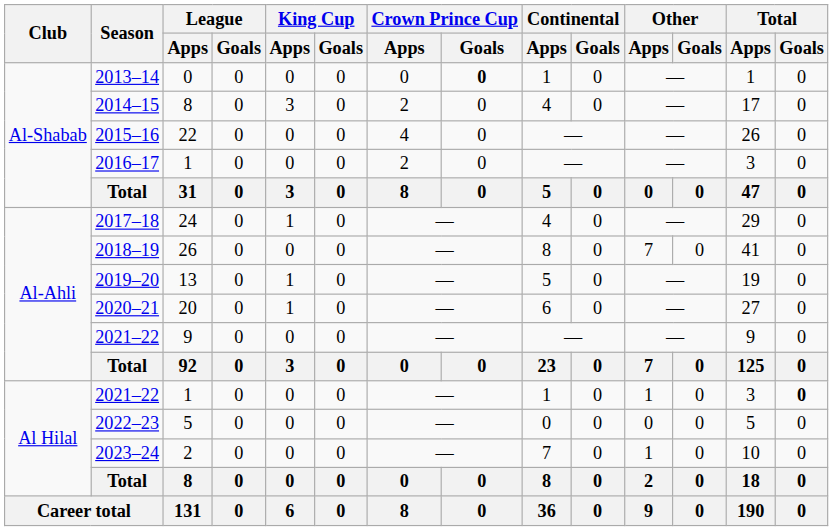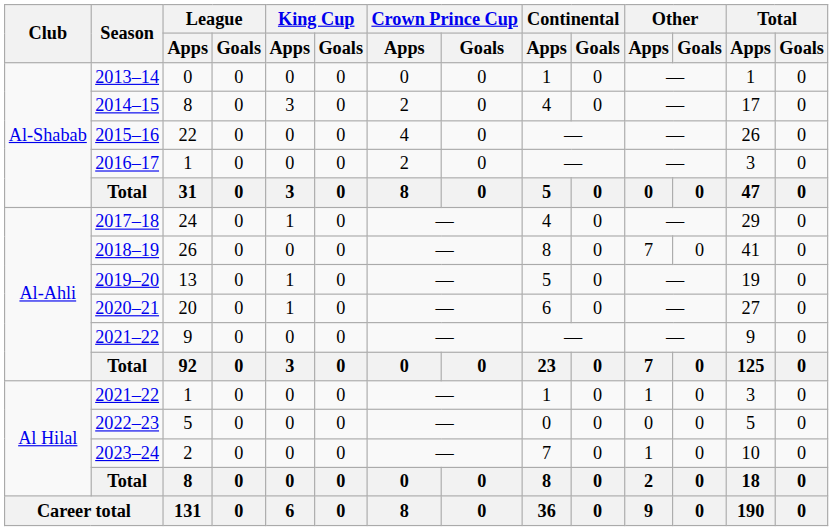(482, 76) bold -> (482, 76) normal
(802, 395) bold -> (802, 395) normal
